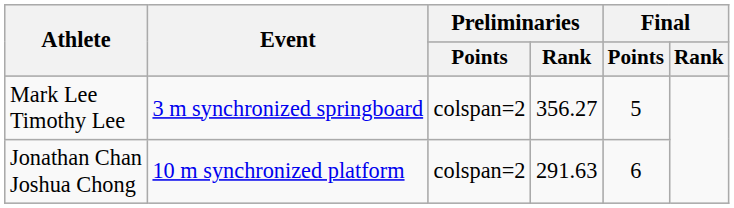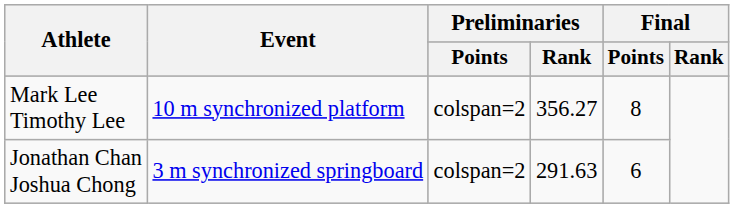(288, 108) 3 m synchronized springboard -> (278, 108) 10 m synchronized platform
(636, 108) 5 -> (636, 108) 8
(278, 171) 10 m synchronized platform -> (288, 171) 3 m synchronized springboard
